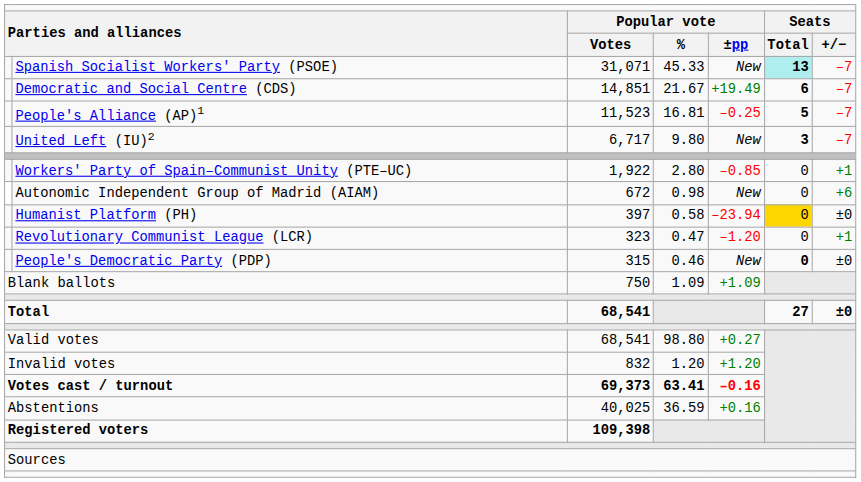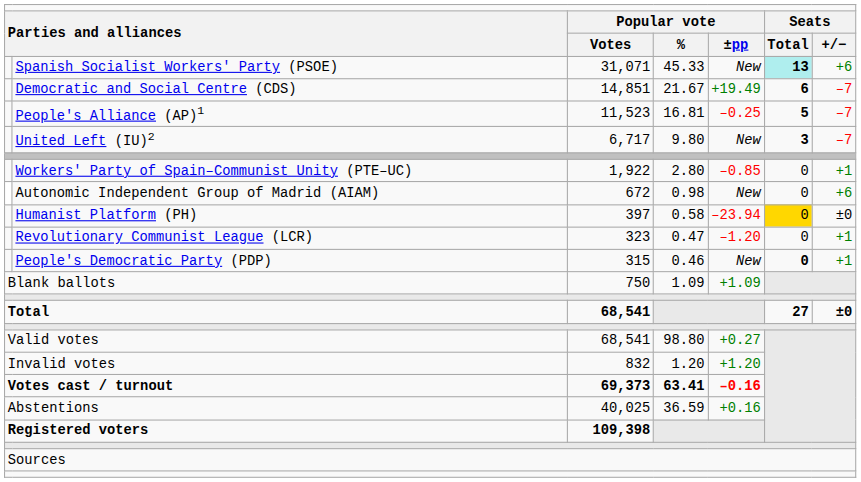(844, 67) –7 -> (844, 67) +6
(844, 261) ±0 -> (844, 261) +1
